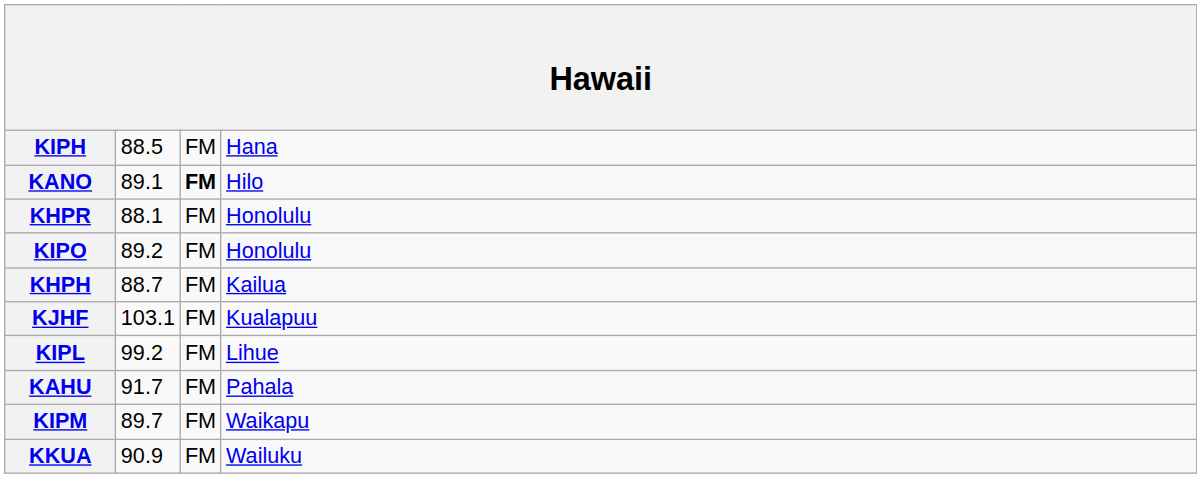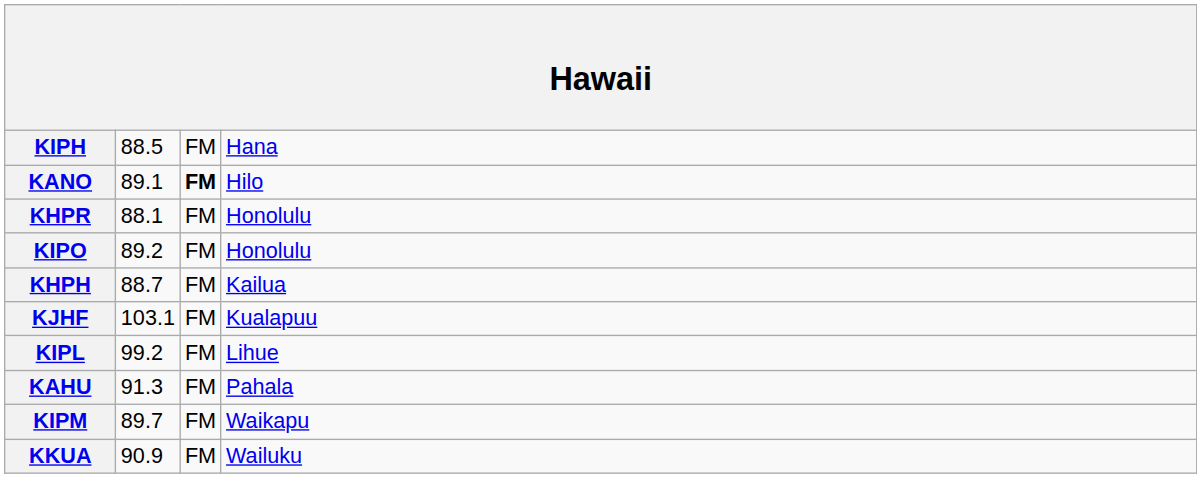(142, 387) 91.7 -> (142, 387) 91.3
